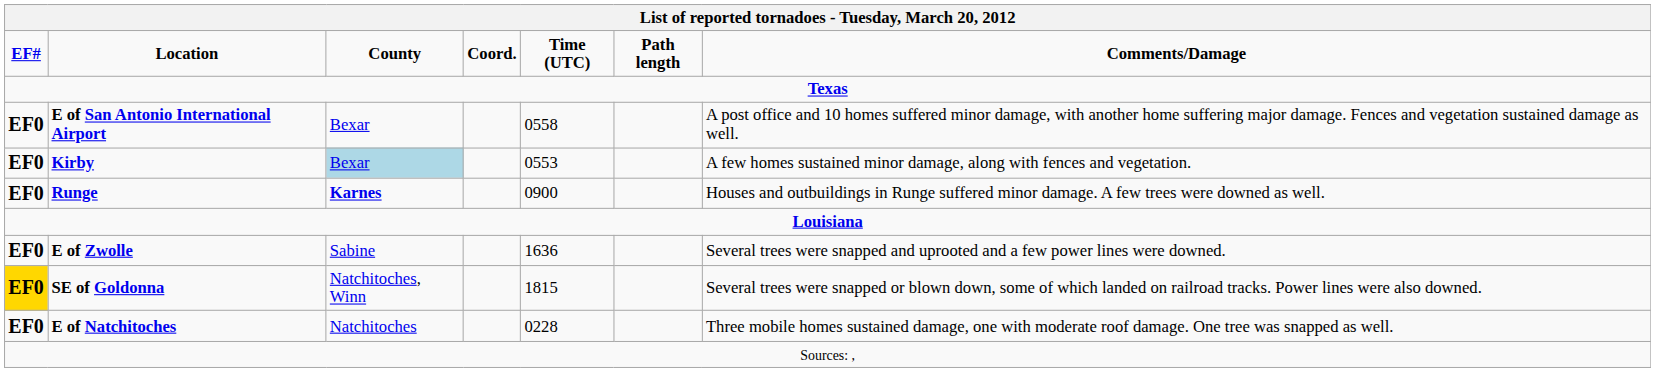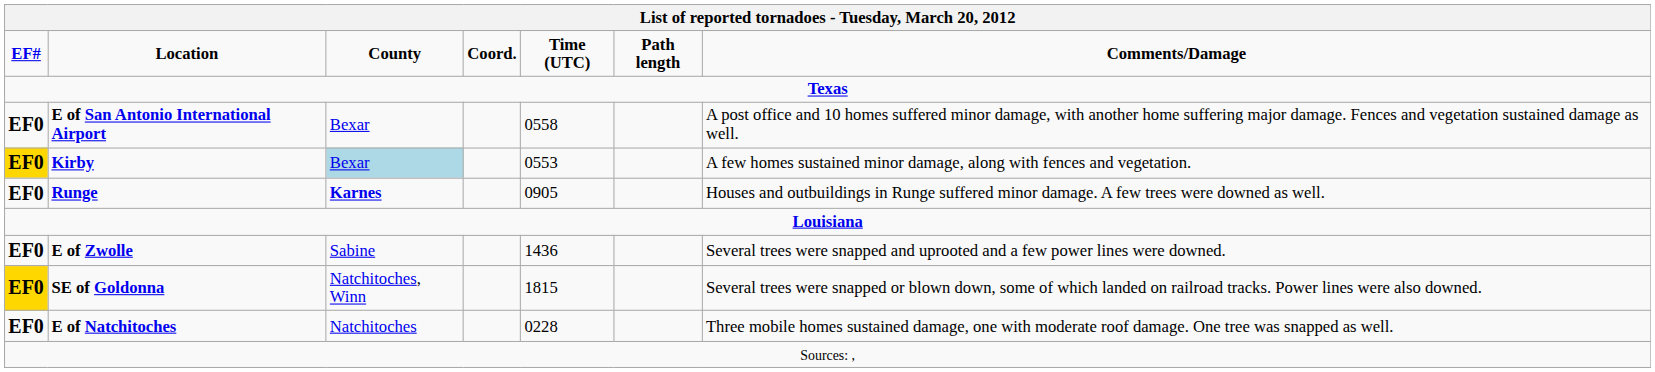(26, 162) no background -> (26, 162) gold background
(541, 193) 0900 -> (541, 193) 0905
(541, 250) 1636 -> (541, 250) 1436
